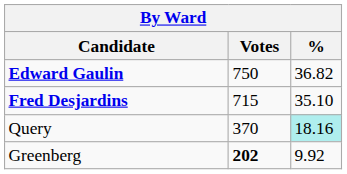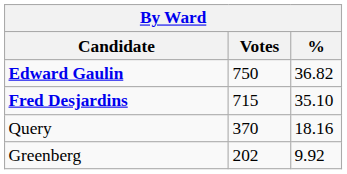(314, 127) paleturquoise background -> (314, 127) no background
(245, 155) bold -> (245, 155) normal
